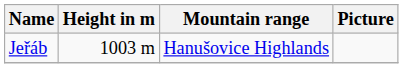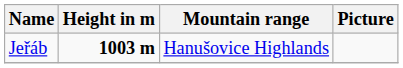(127, 47) normal -> (127, 47) bold
